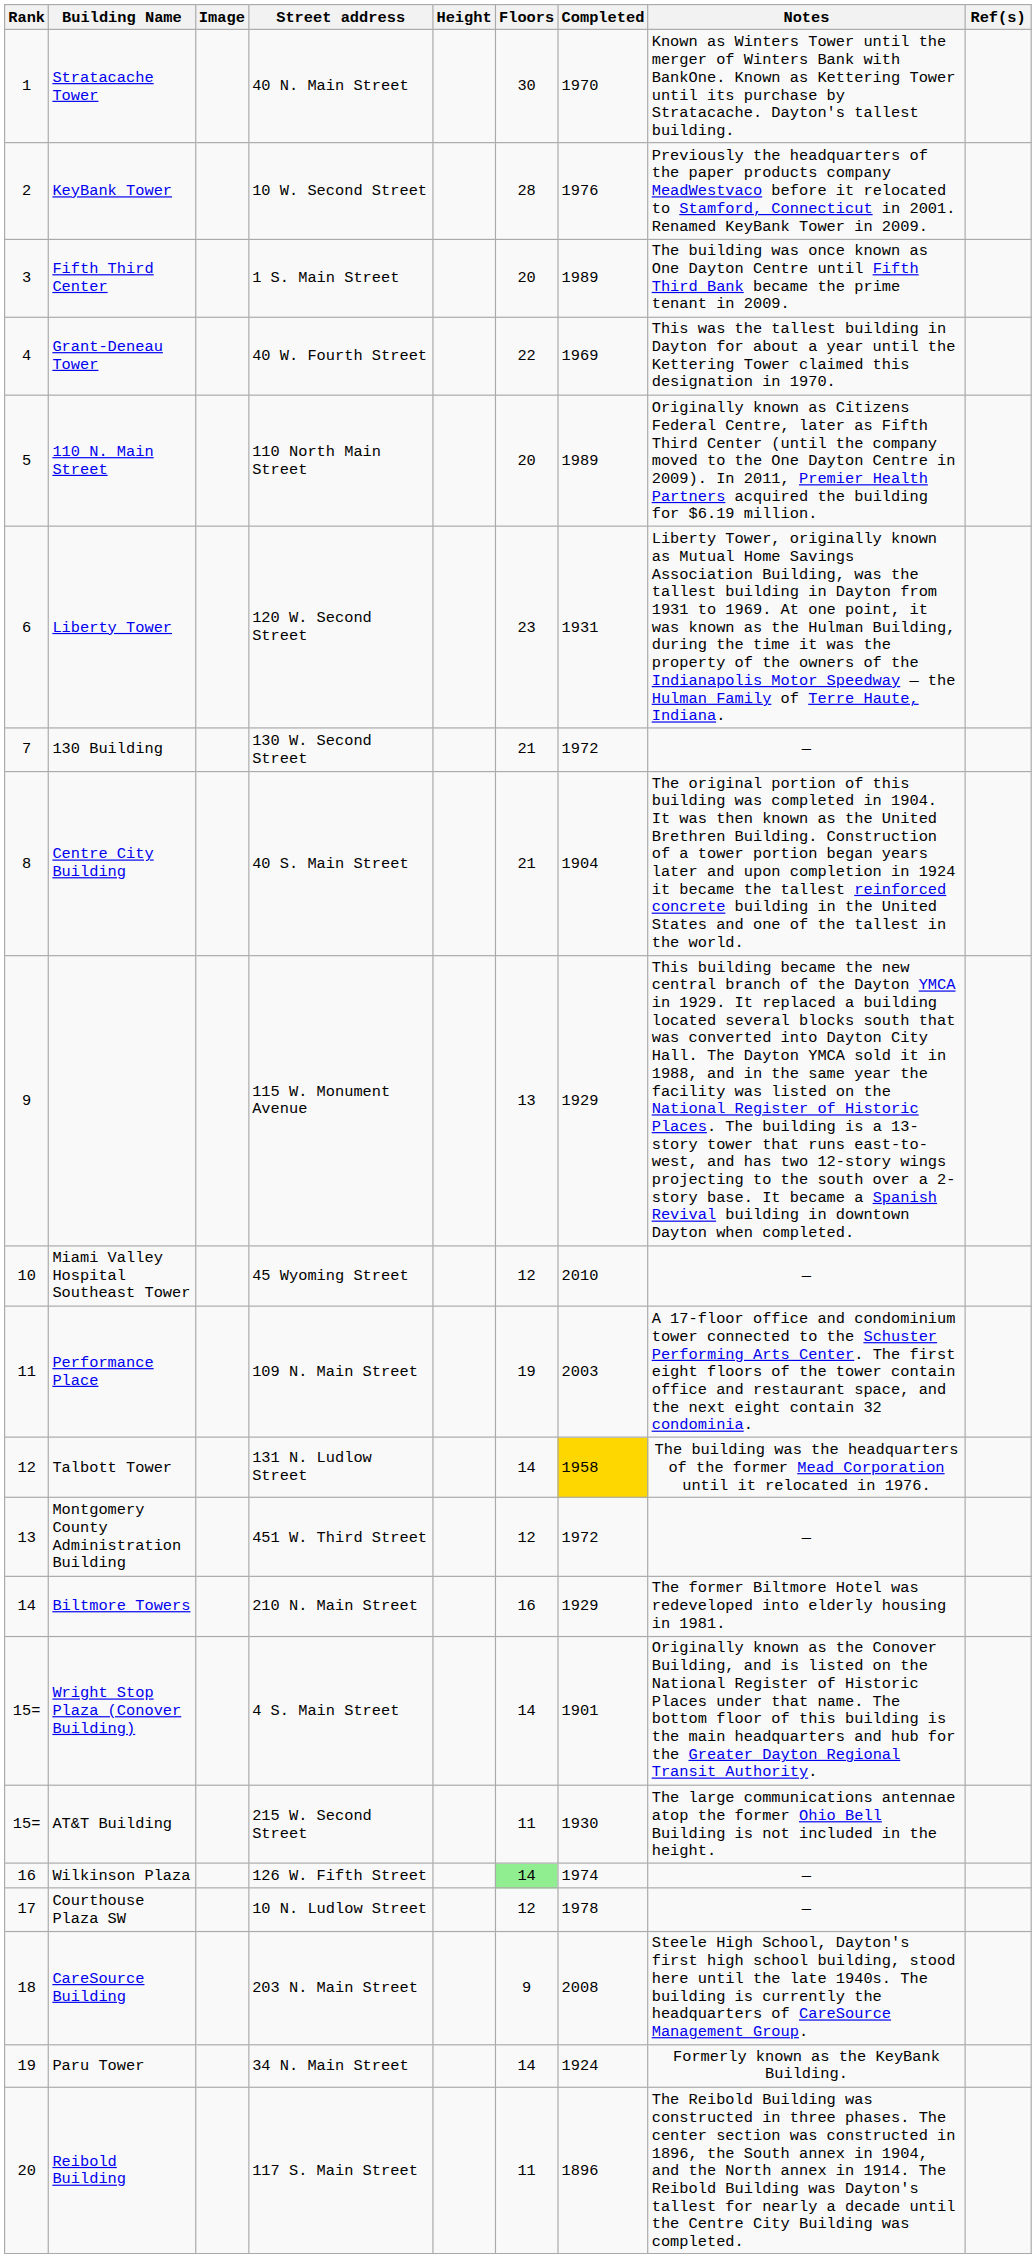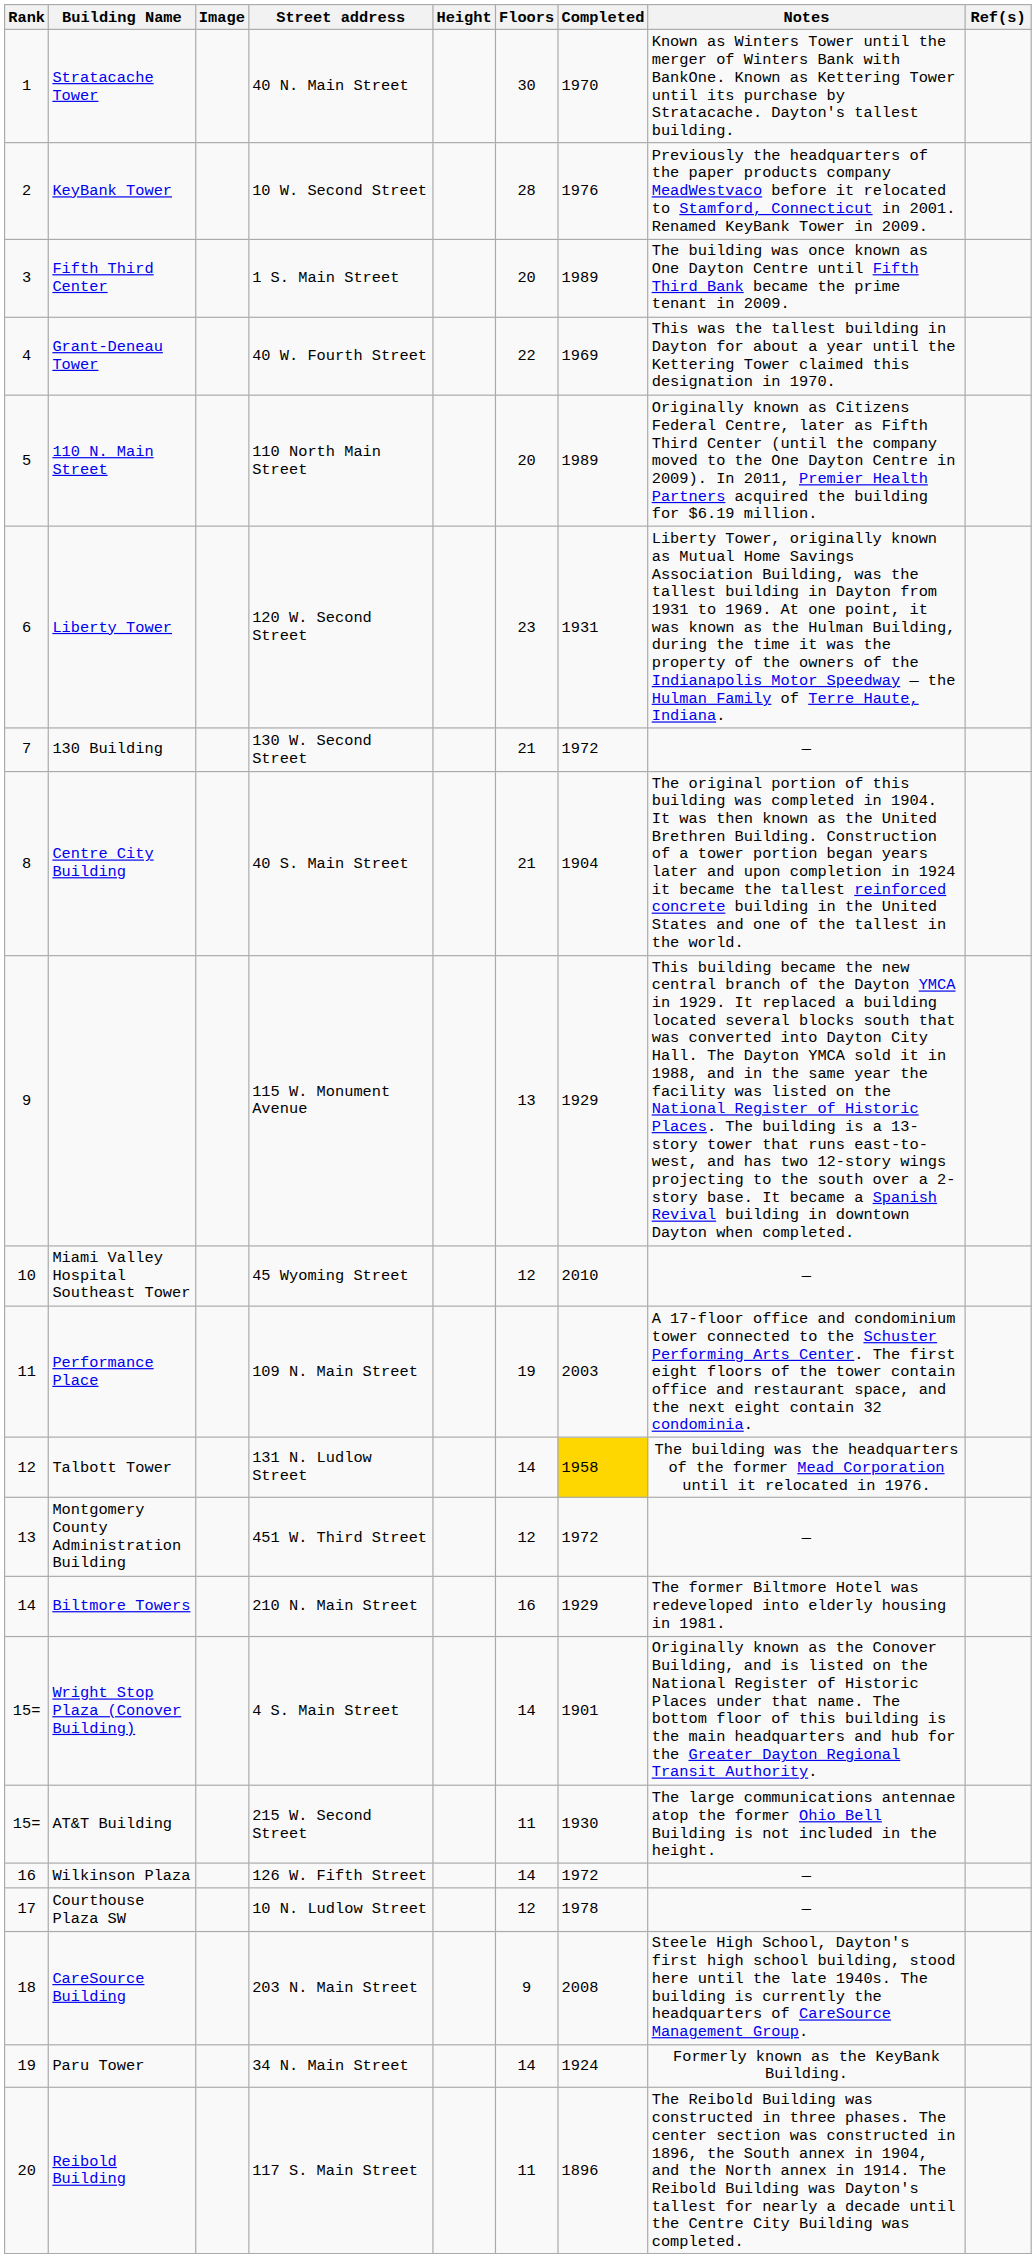(527, 1876) lightgreen background -> (527, 1876) no background
(580, 1876) 1974 -> (580, 1876) 1972
